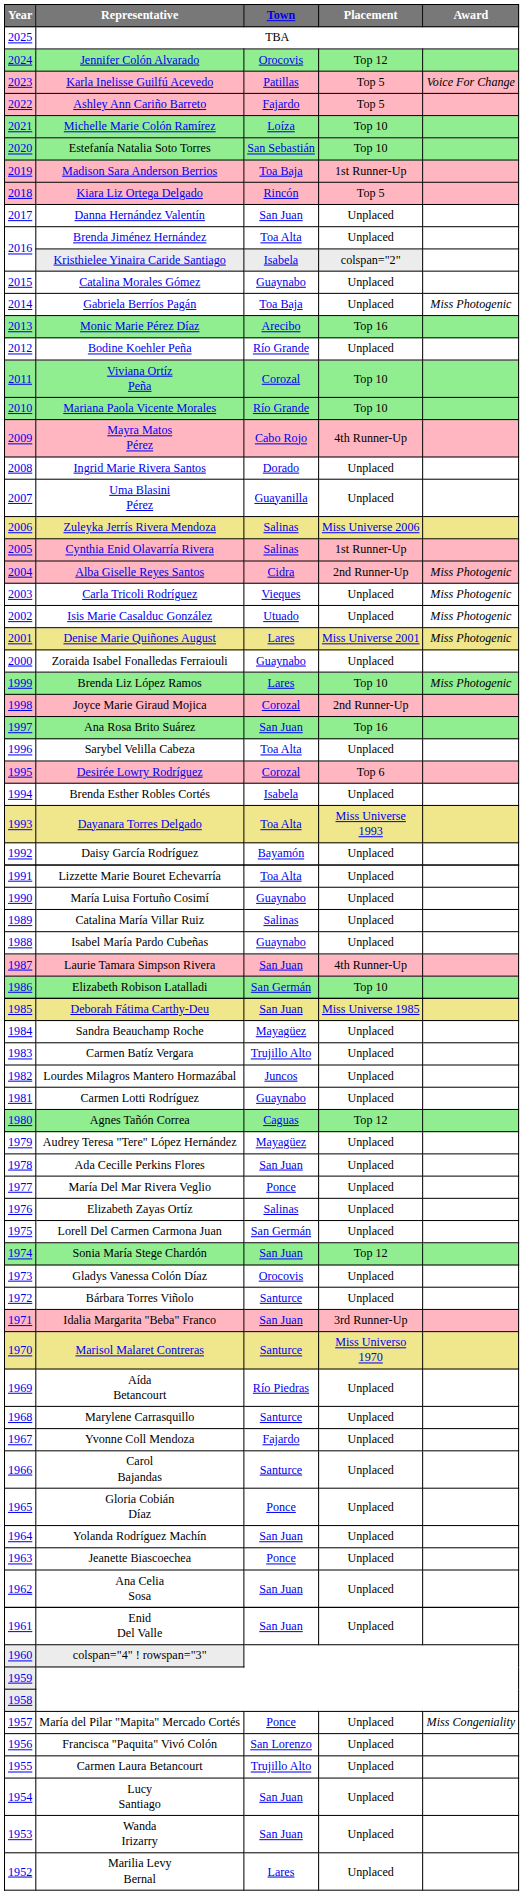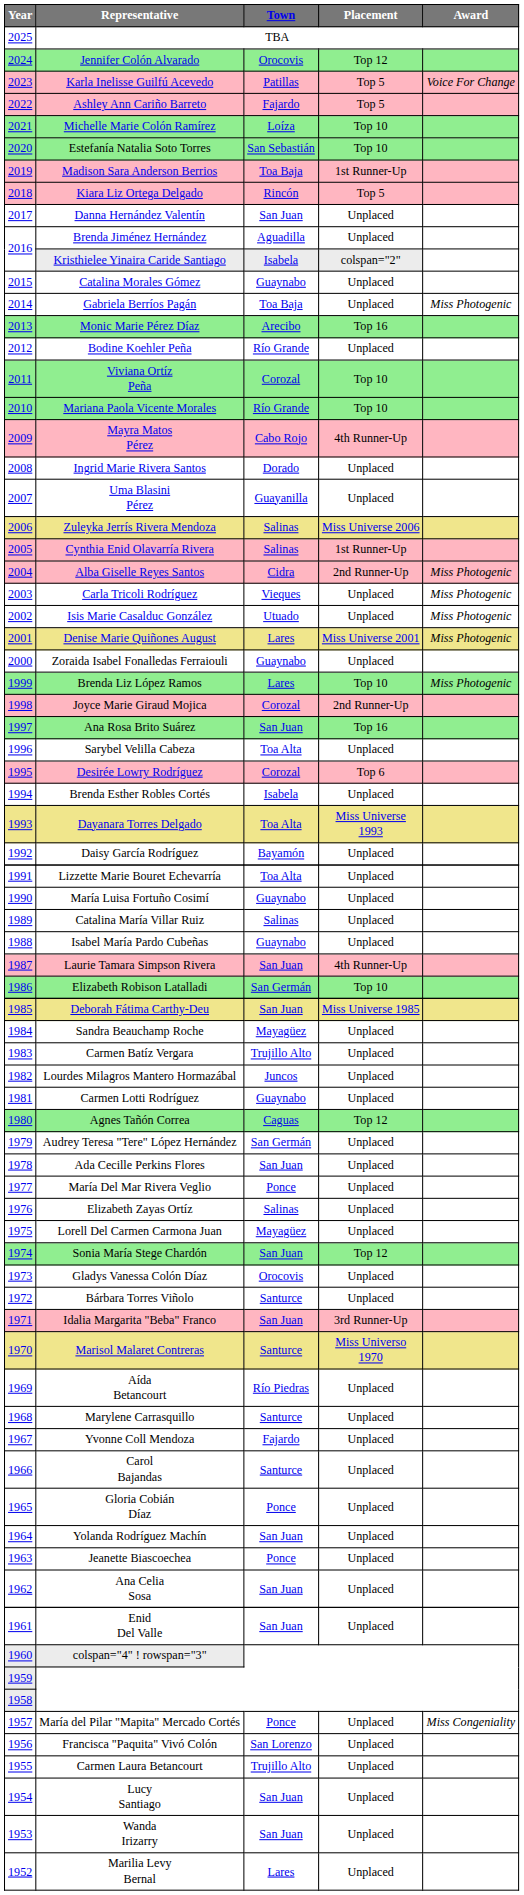(281, 237) Toa Alta -> (281, 237) Aguadilla
(281, 1142) Mayagüez -> (281, 1142) San Germán
(281, 1231) San Germán -> (281, 1231) Mayagüez
